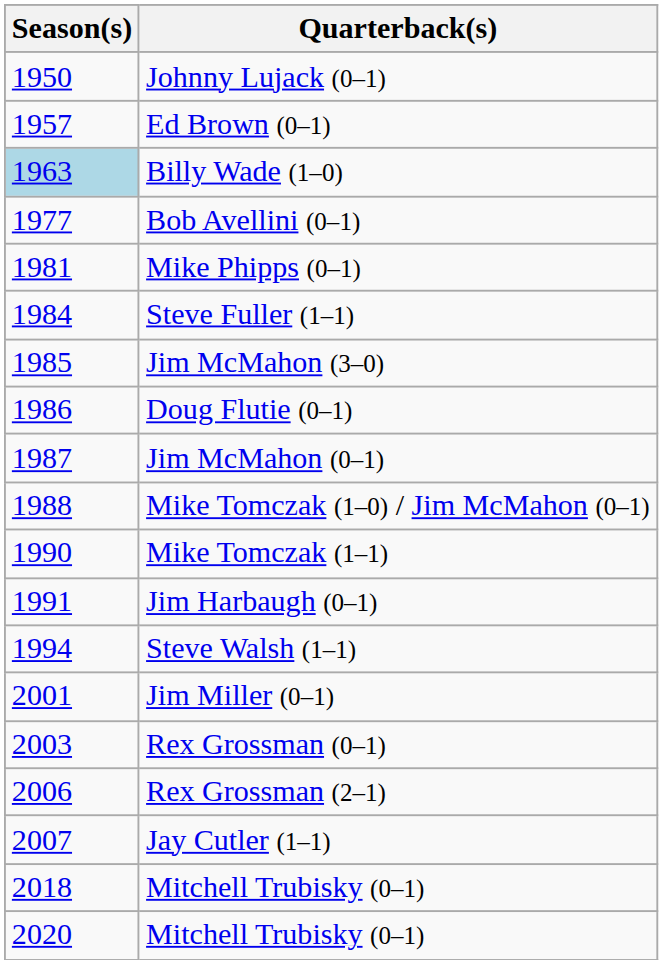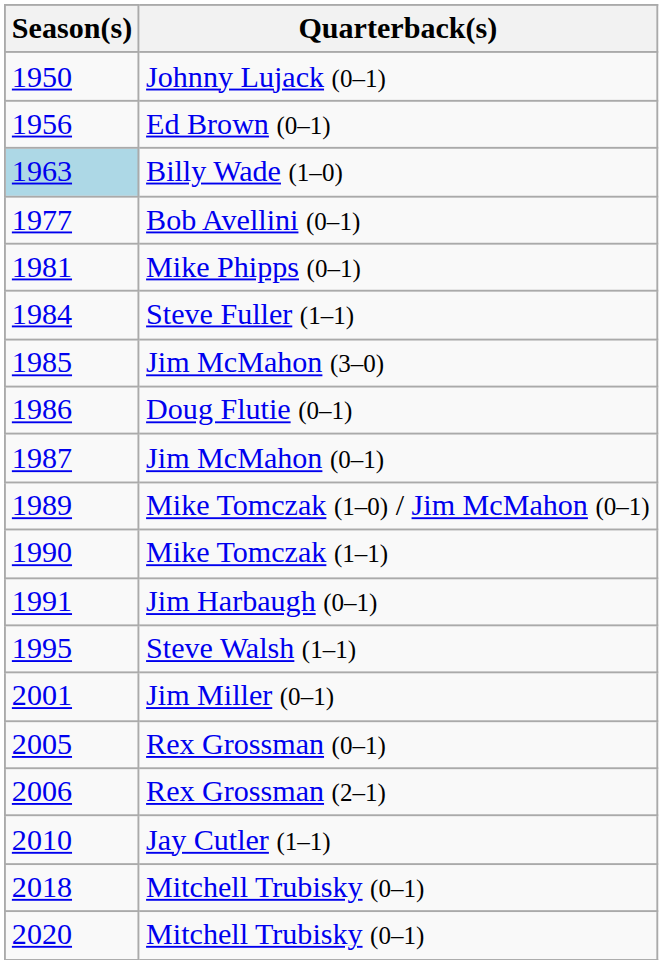(42, 123) 1957 -> (42, 123) 1956
(42, 505) 1988 -> (42, 505) 1989
(42, 648) 1994 -> (42, 648) 1995
(42, 743) 2003 -> (42, 743) 2005
(42, 839) 2007 -> (42, 839) 2010
